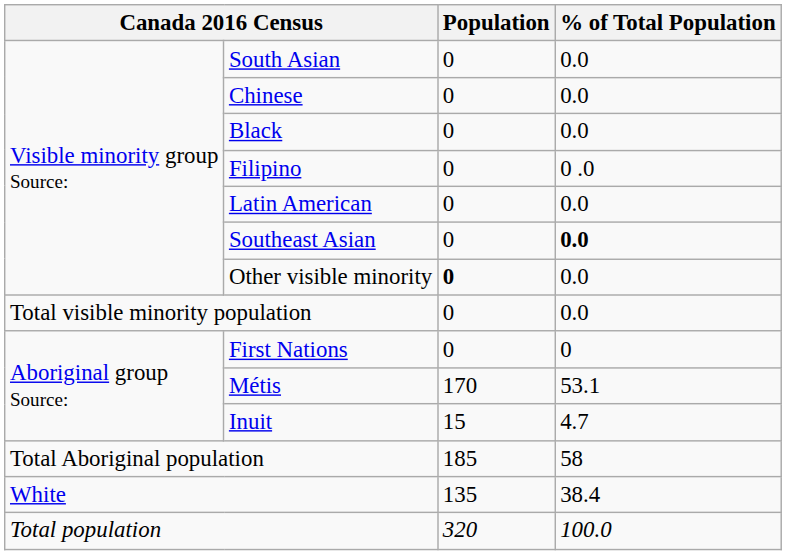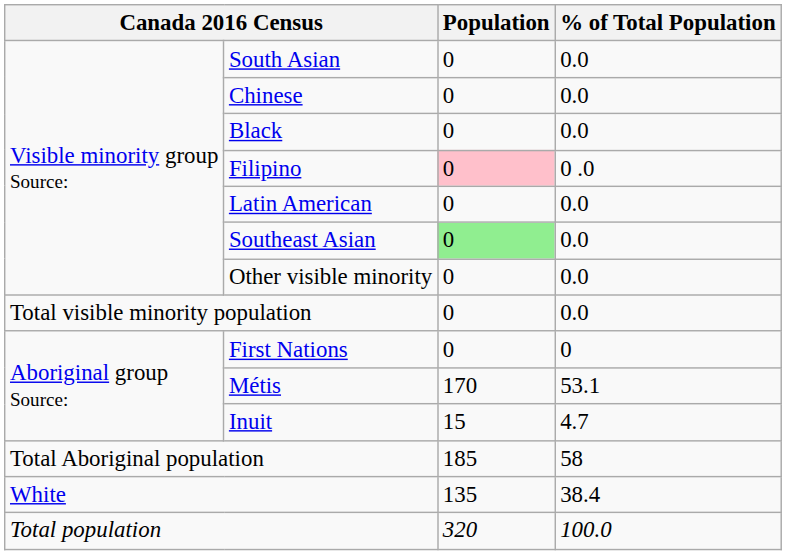(449, 167) no background -> (449, 167) pink background
(449, 240) no background -> (449, 240) lightgreen background
(574, 240) bold -> (574, 240) normal
(449, 276) bold -> (449, 276) normal
